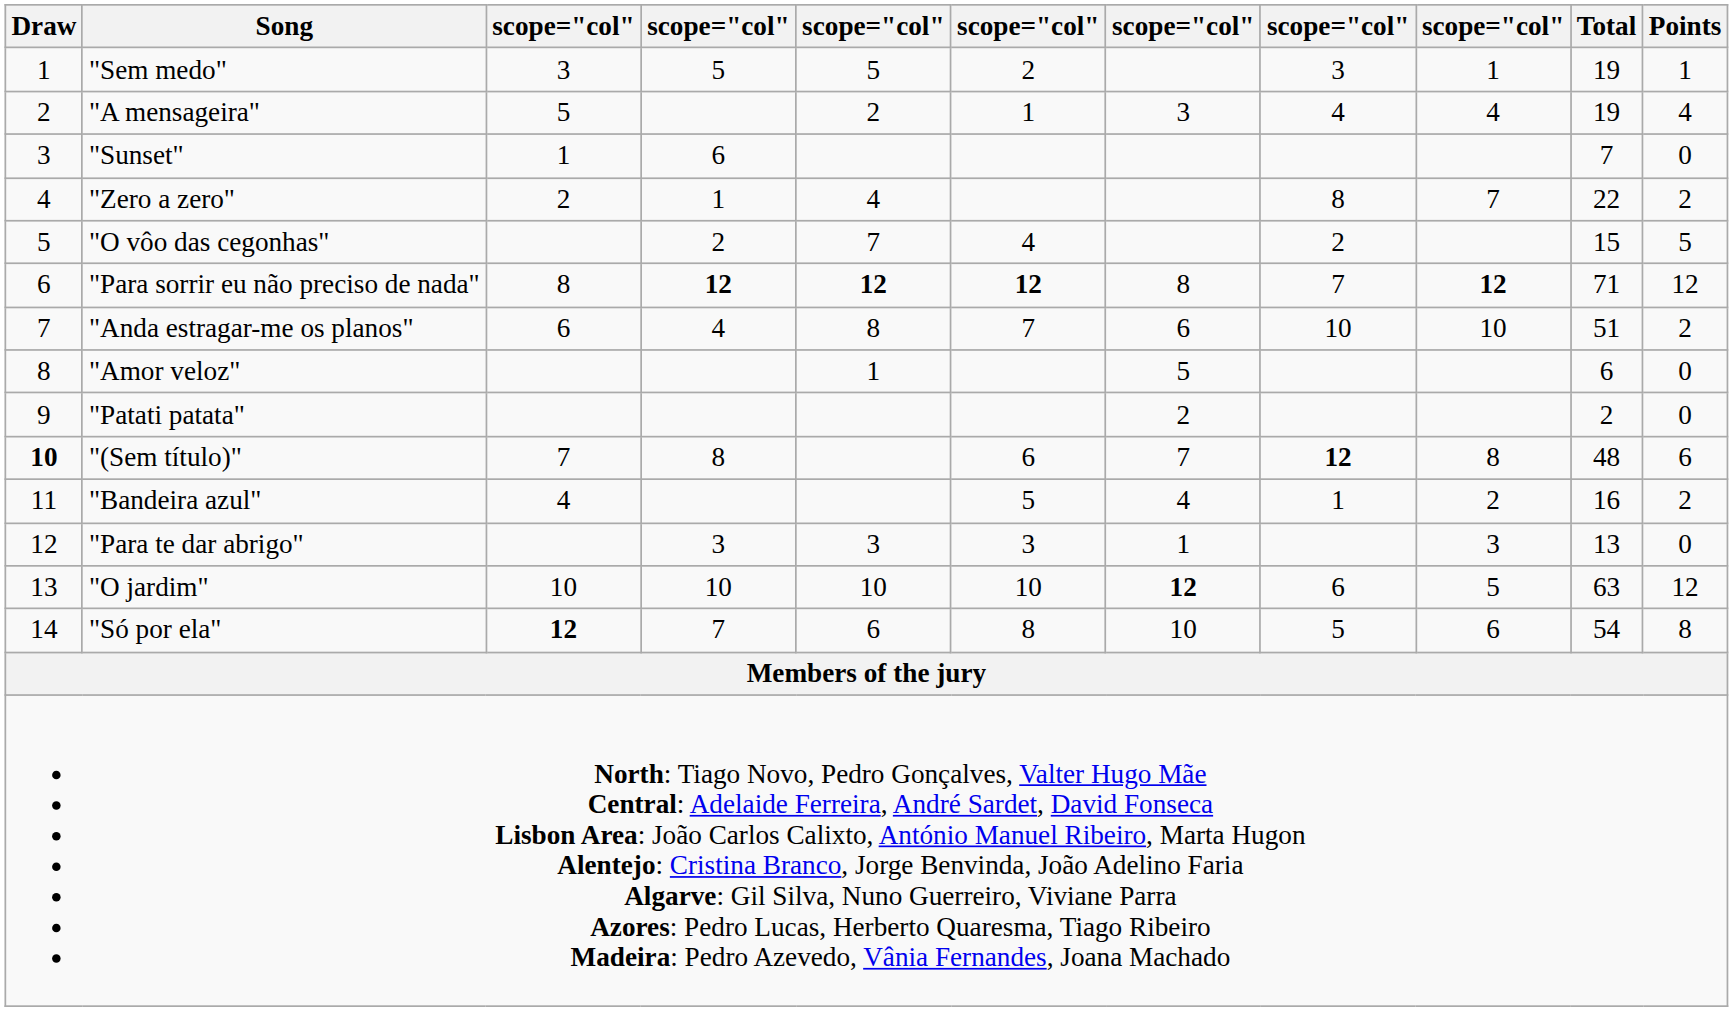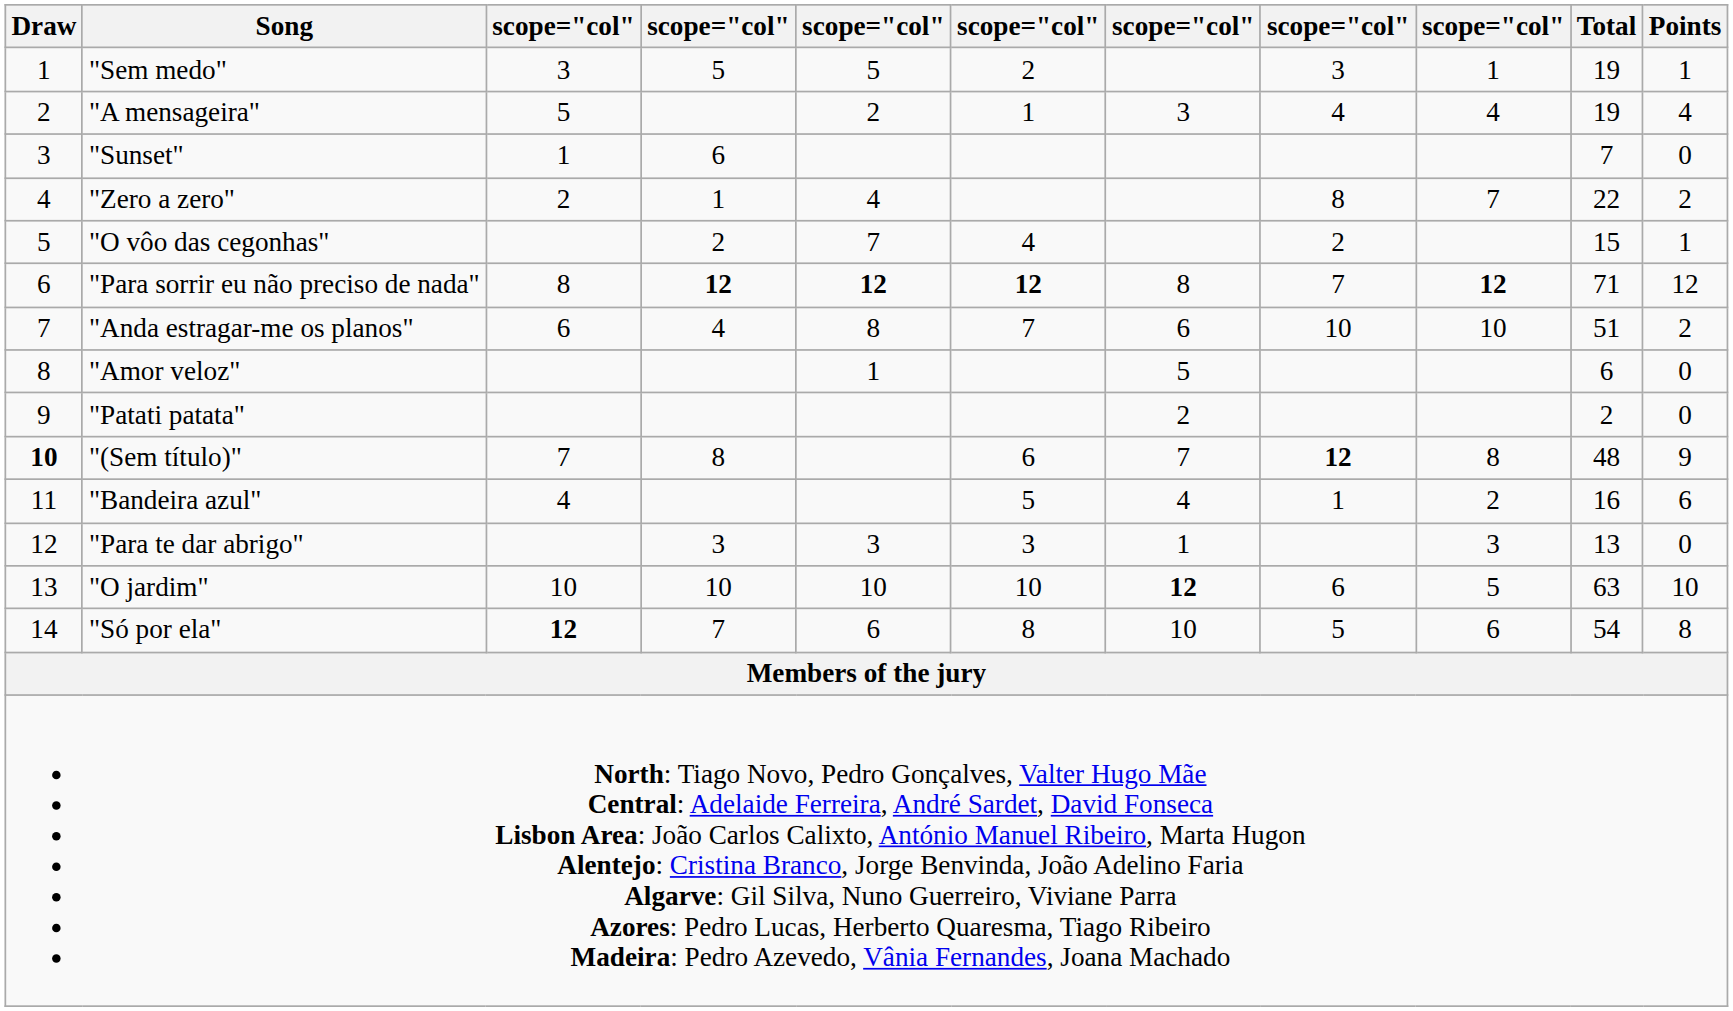(1685, 241) 5 -> (1685, 241) 1
(1685, 457) 6 -> (1685, 457) 9
(1685, 500) 2 -> (1685, 500) 6
(1685, 586) 12 -> (1685, 586) 10
